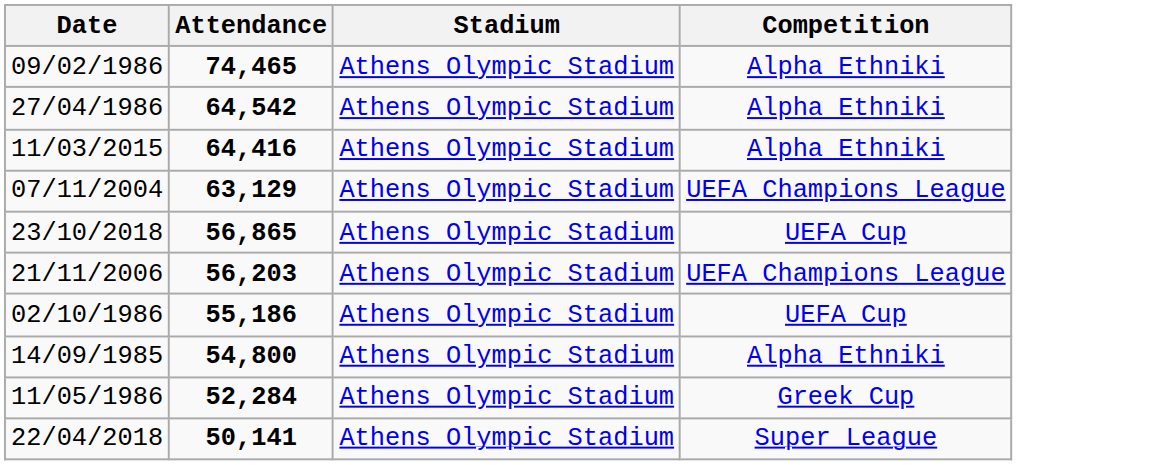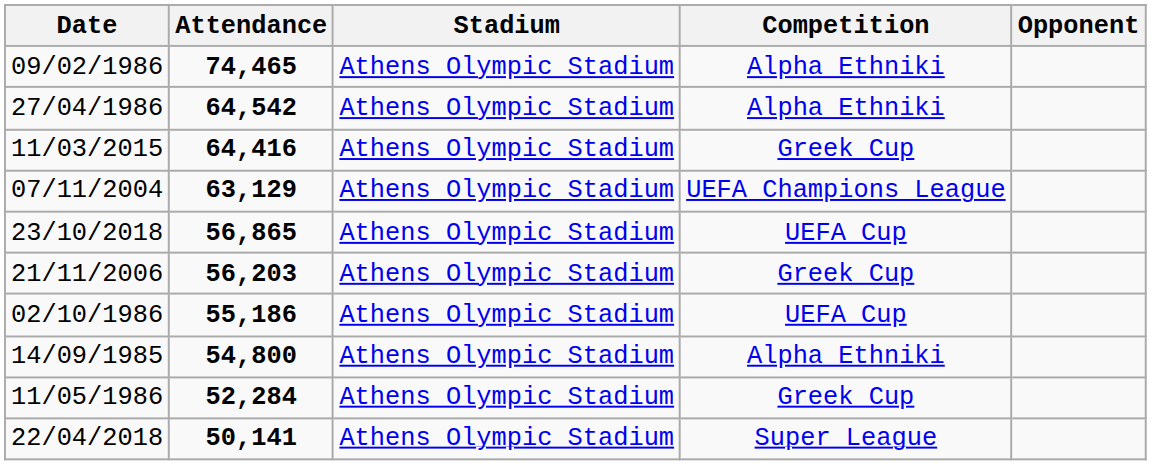+ column: (1079, 26)
(846, 150) Alpha Ethniki -> (846, 150) Greek Cup
(846, 274) UEFA Champions League -> (846, 274) Greek Cup
